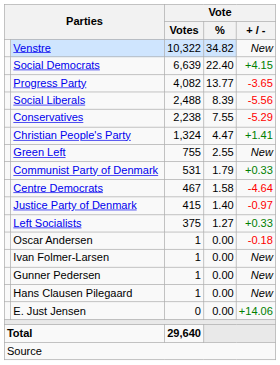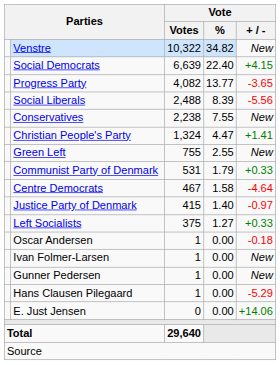(260, 118) -5.29 -> (262, 118) New
(262, 293) New -> (260, 293) -5.29
